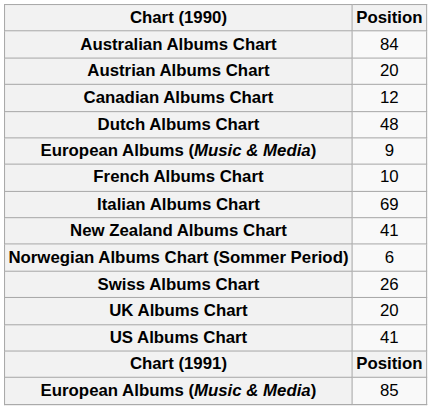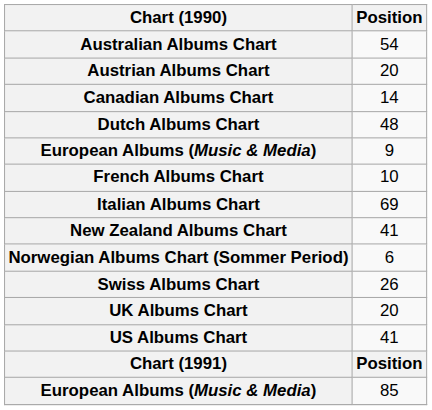(389, 44) 84 -> (389, 44) 54
(389, 97) 12 -> (389, 97) 14
